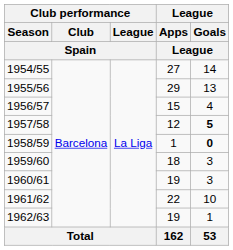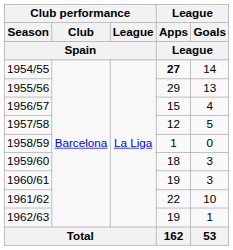(174, 69) normal -> (174, 69) bold
(210, 124) bold -> (210, 124) normal
(210, 143) bold -> (210, 143) normal
